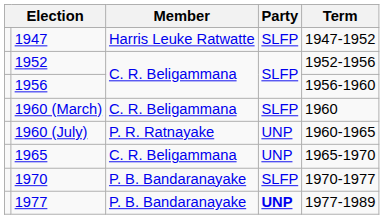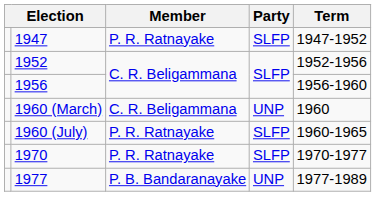(182, 39) Harris Leuke Ratwatte -> (162, 39) P. R. Ratnayake
(280, 109) SLFP -> (269, 109) UNP
(277, 132) UNP -> (271, 132) SLFP
- row: (31, 156)
(178, 179) P. B. Bandaranayake -> (162, 156) P. R. Ratnayake
(277, 202) bold -> (269, 179) normal
